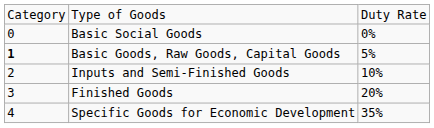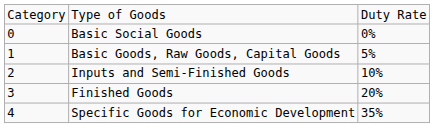(11, 54) bold -> (11, 54) normal
